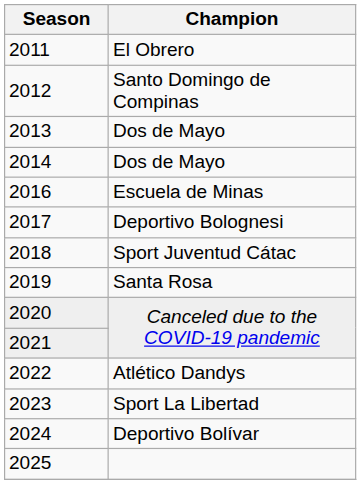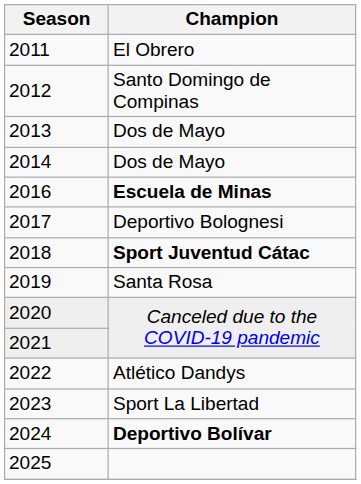(188, 191) normal -> (192, 191) bold
(205, 252) normal -> (211, 252) bold
(186, 433) normal -> (192, 433) bold
